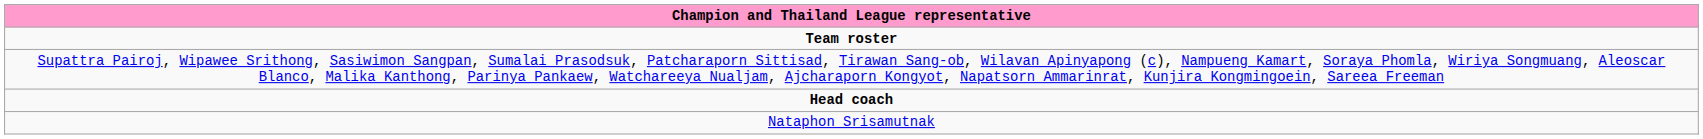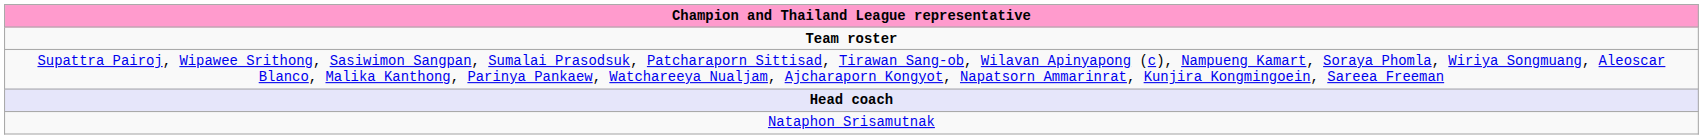(851, 100) no background -> (851, 100) lavender background
